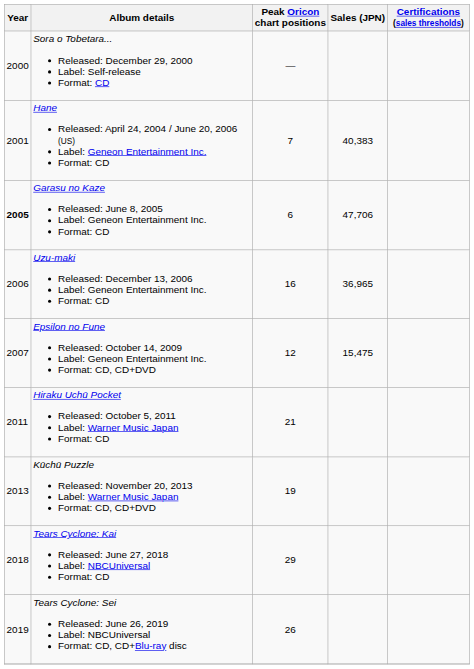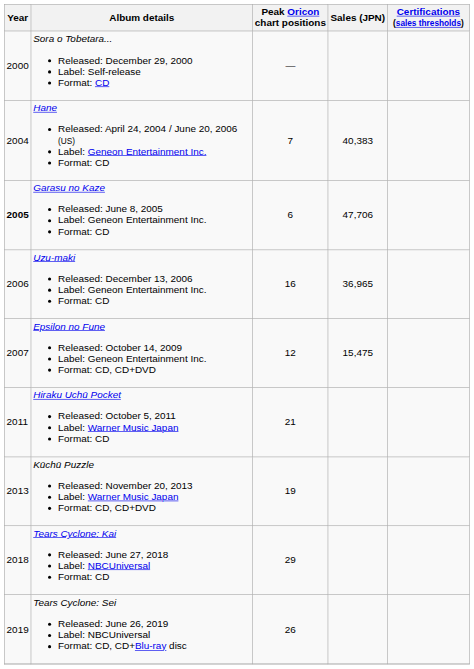(18, 140) 2001 -> (18, 140) 2004
